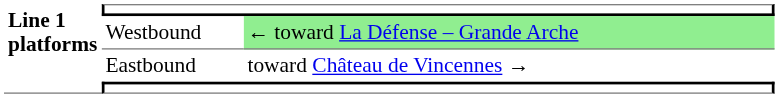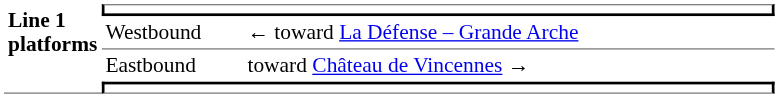(413, 31) lightgreen background -> (413, 31) no background
